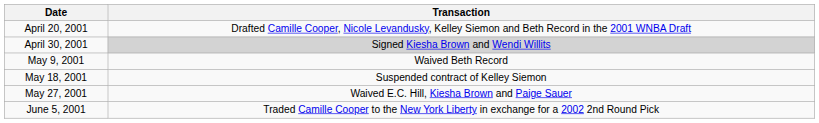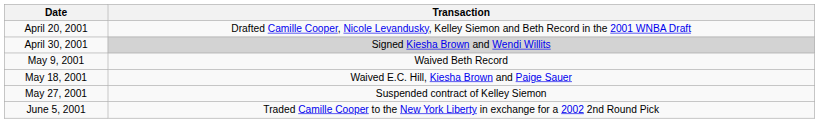(461, 77) Suspended contract of Kelley Siemon -> (461, 77) Waived E.C. Hill, Kiesha Brown and Paige Sauer
(461, 93) Waived E.C. Hill, Kiesha Brown and Paige Sauer -> (461, 93) Suspended contract of Kelley Siemon
